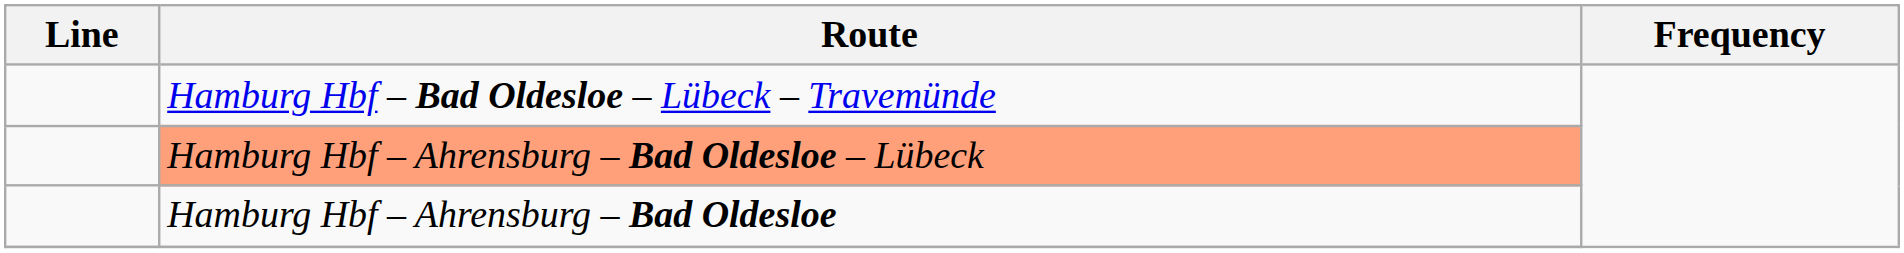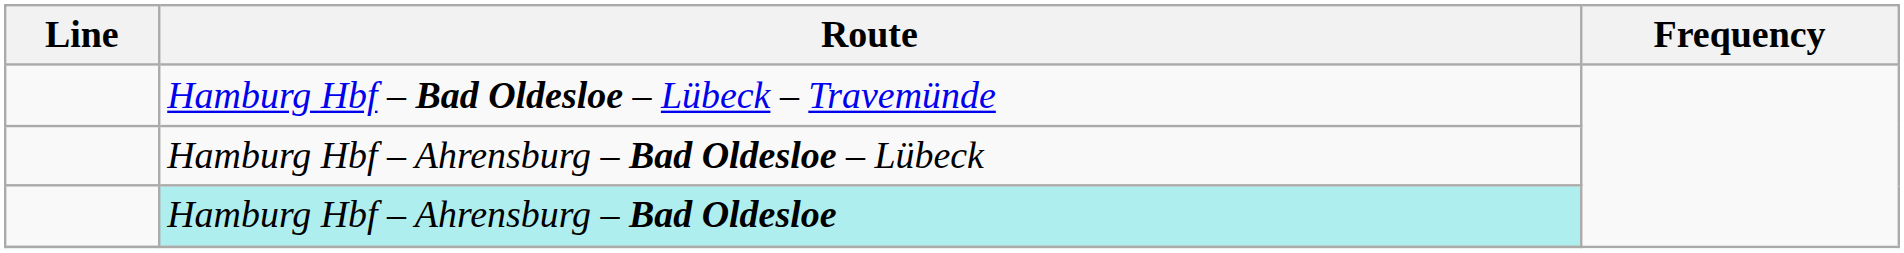(576, 154) lightsalmon background -> (576, 154) no background
(502, 214) no background -> (502, 214) paleturquoise background
